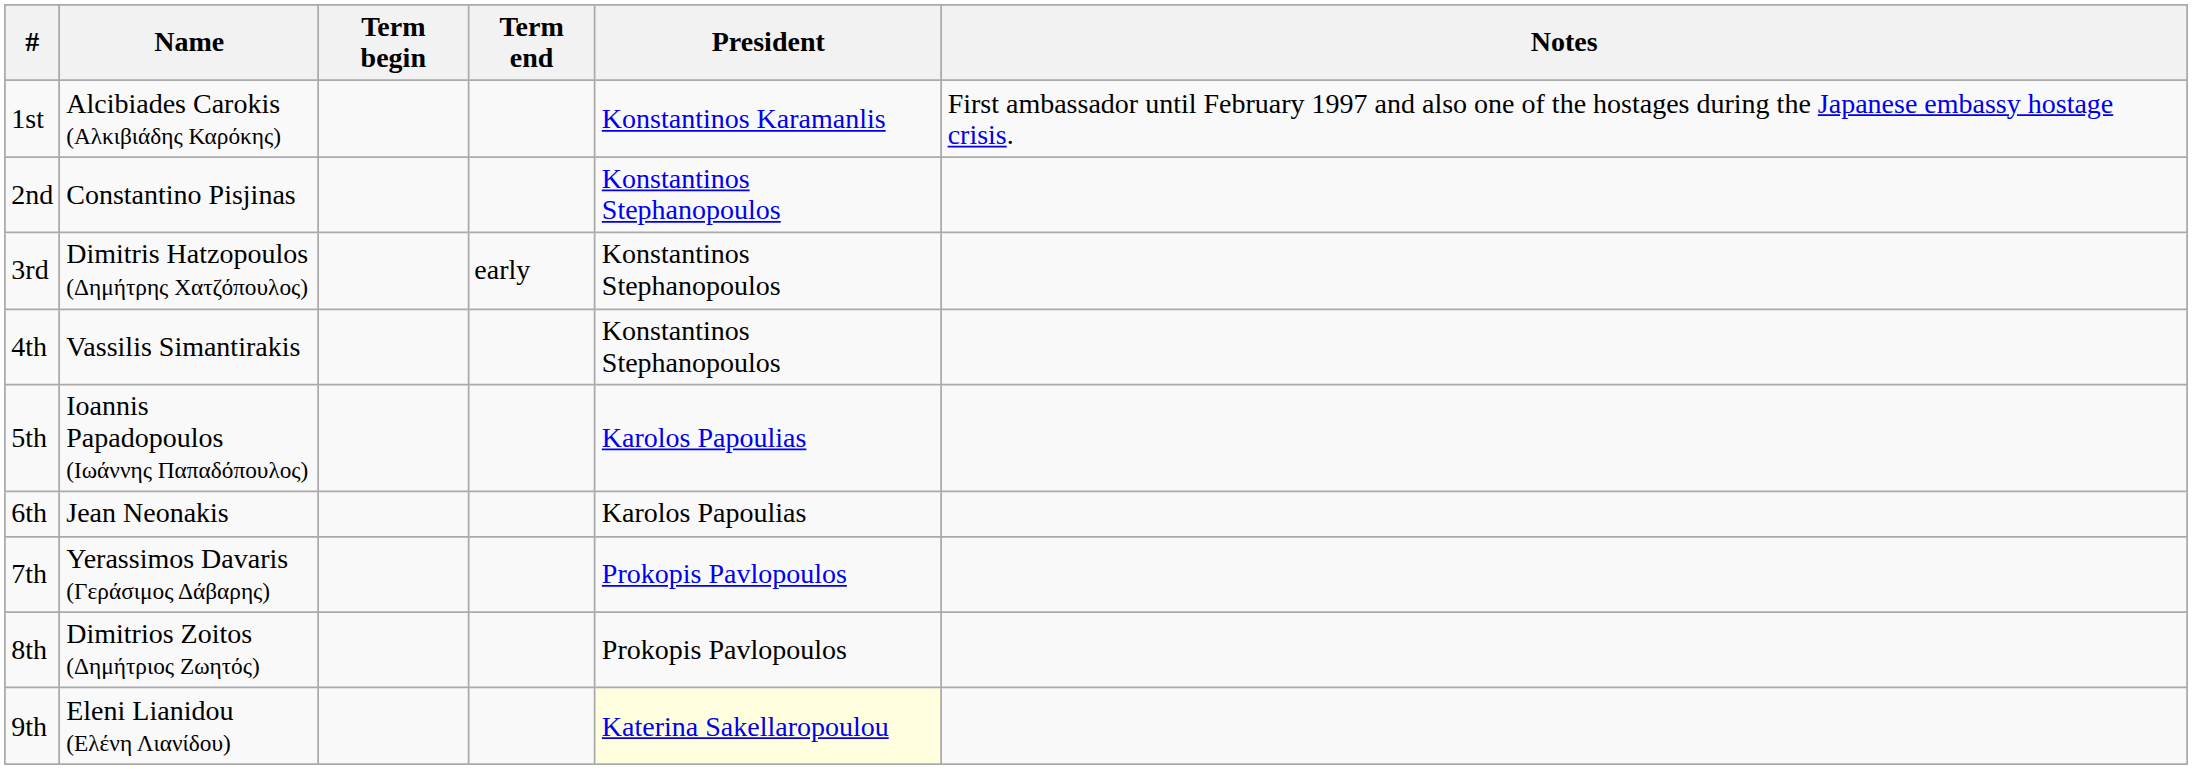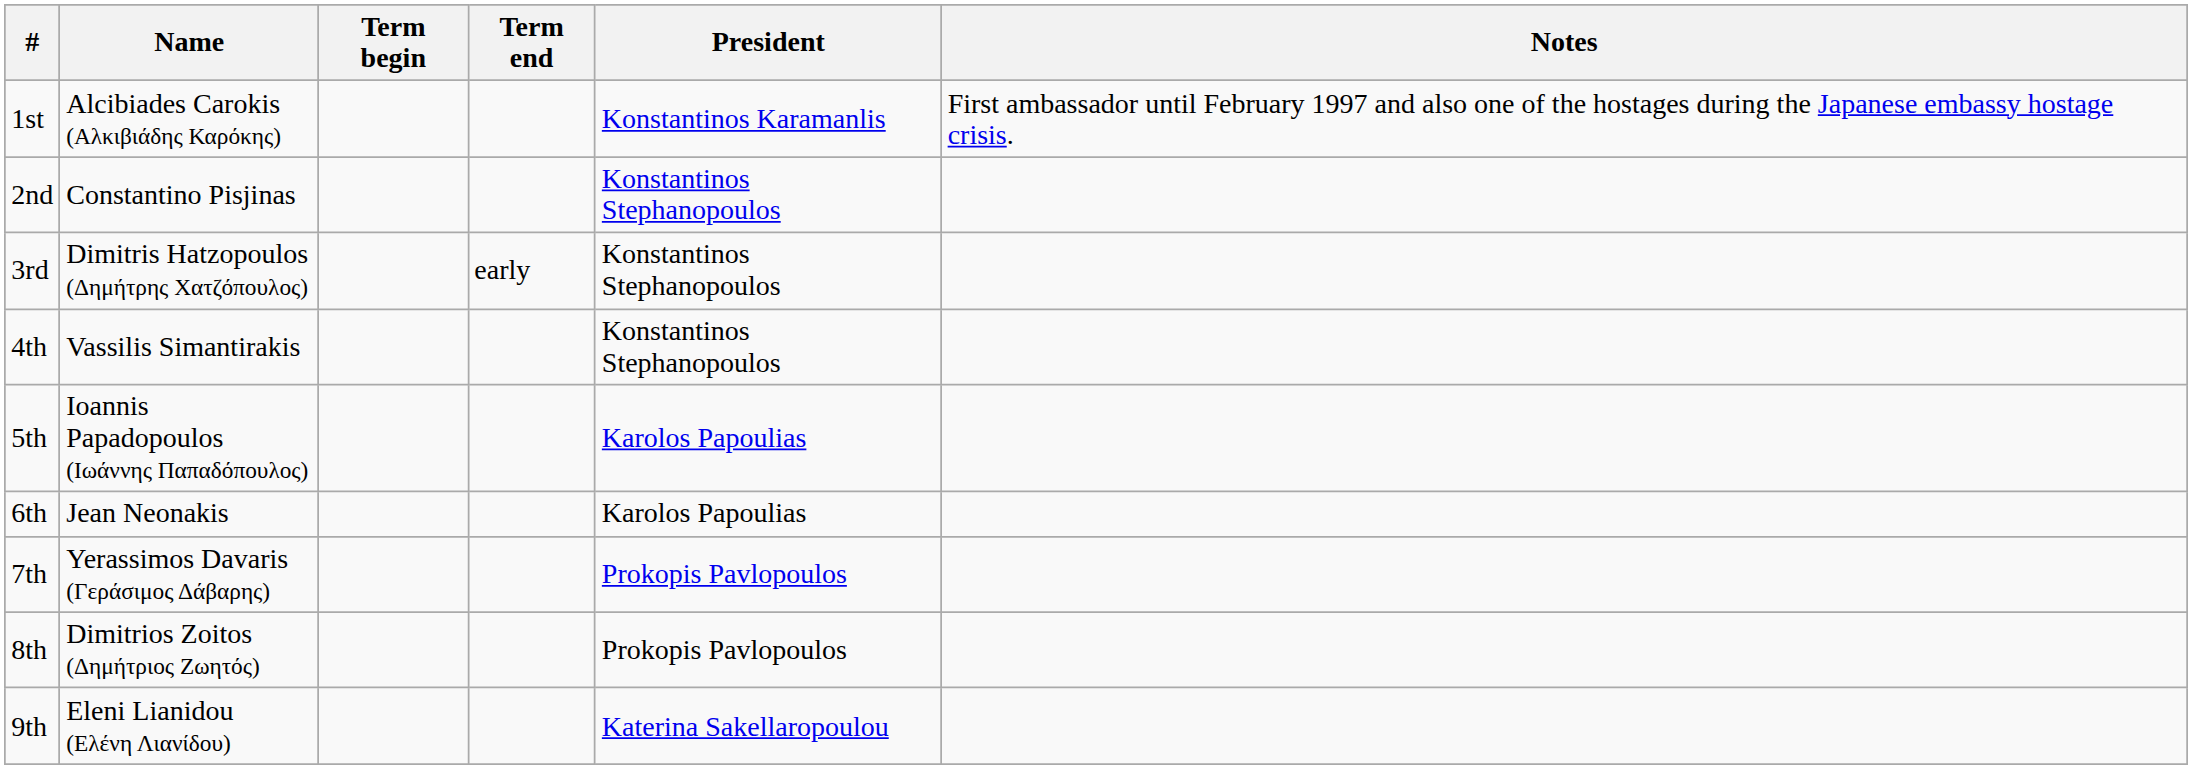(745, 725) lightyellow background -> (745, 725) no background
